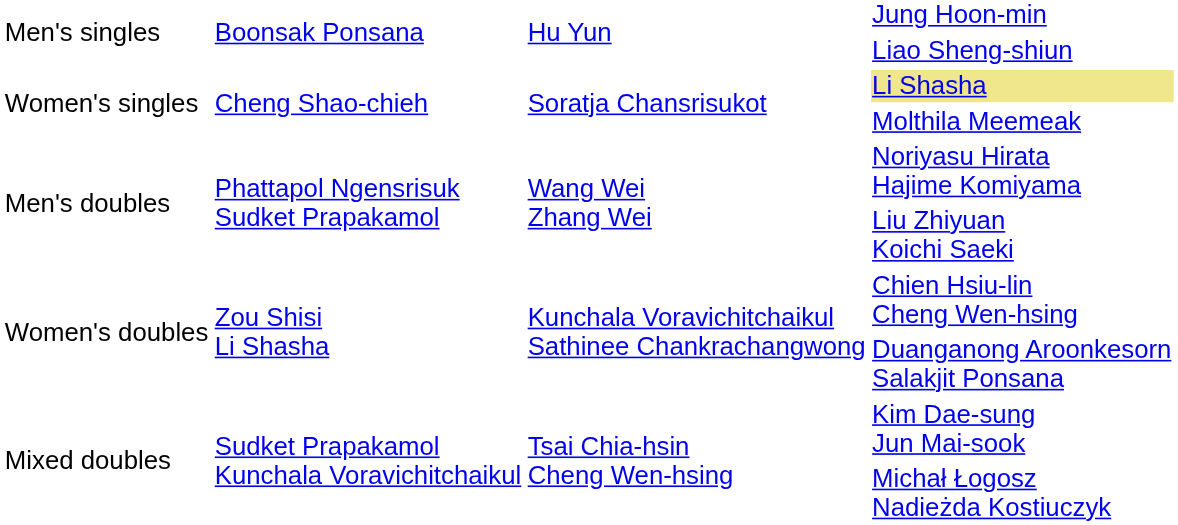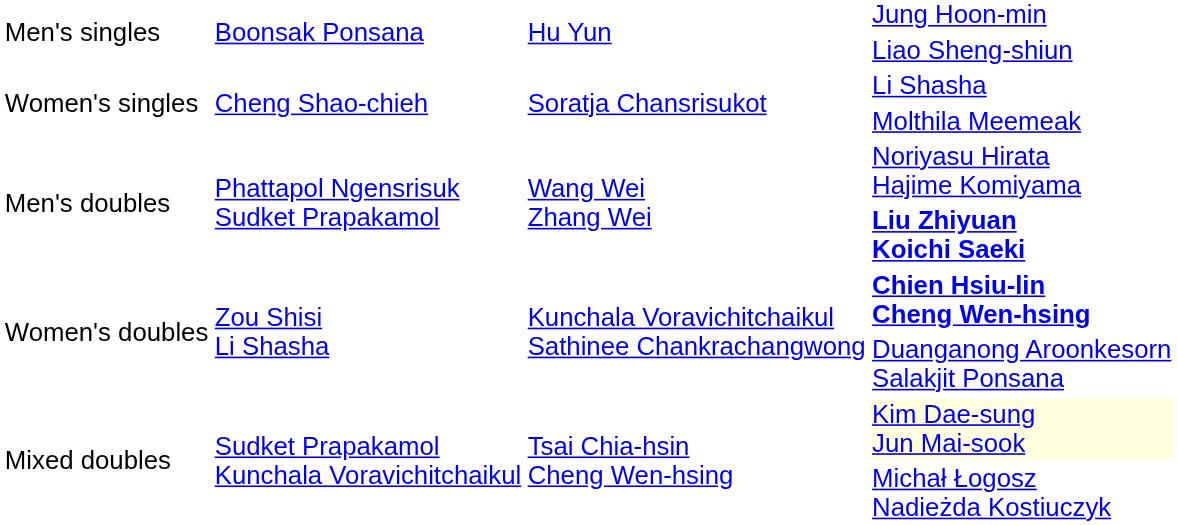(929, 85) khaki background -> (929, 85) no background
(943, 235) normal -> (949, 235) bold
(975, 299) normal -> (981, 299) bold
(954, 428) no background -> (954, 428) lightyellow background
